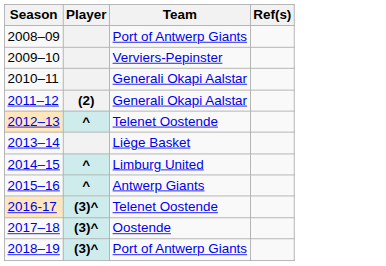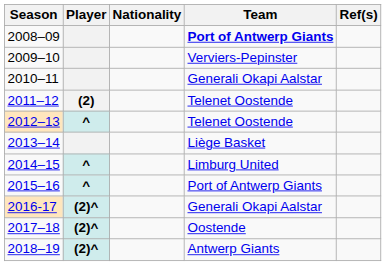+ column: (147, 15)
(180, 36) normal -> (260, 36) bold
(180, 100) Generali Okapi Aalstar -> (240, 100) Telenet Oostende
(159, 185) Antwerp Giants -> (255, 185) Port of Antwerp Giants
(86, 206) (3)^ -> (86, 206) (2)^
(165, 206) Telenet Oostende -> (255, 206) Generali Okapi Aalstar
(86, 228) (3)^ -> (86, 228) (2)^
(86, 249) (3)^ -> (86, 249) (2)^
(180, 249) Port of Antwerp Giants -> (233, 249) Antwerp Giants
